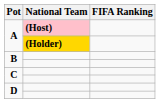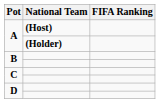(39, 28) pink background -> (39, 28) no background
(44, 43) gold background -> (44, 43) no background
